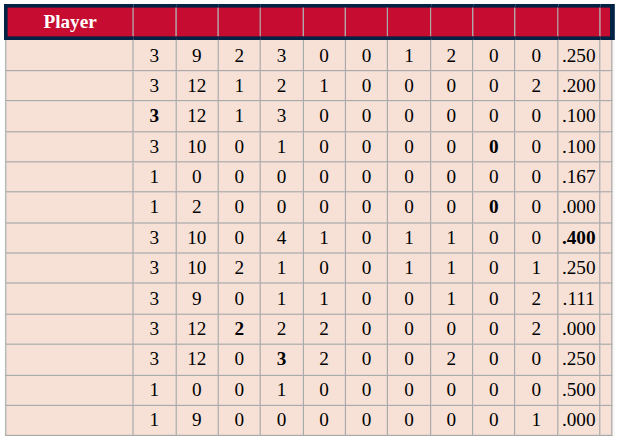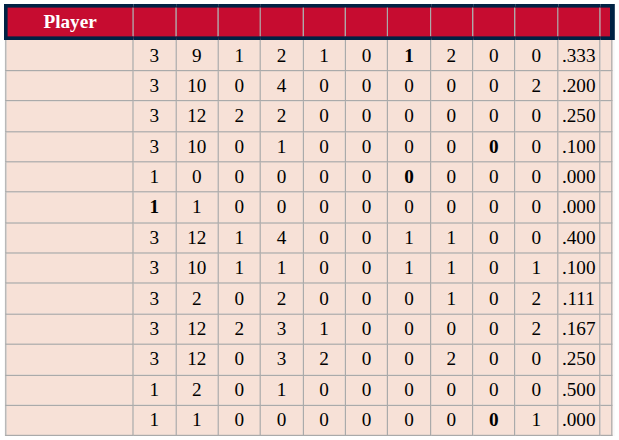(239, 54) 2 -> (239, 54) 1
(282, 54) 3 -> (282, 54) 2
(324, 54) 0 -> (324, 54) 1
(409, 54) normal -> (409, 54) bold
(579, 54) .250 -> (579, 54) .333
(197, 85) 12 -> (197, 85) 10
(239, 85) 1 -> (239, 85) 0
(282, 85) 2 -> (282, 85) 4
(324, 85) 1 -> (324, 85) 0
(154, 115) bold -> (154, 115) normal
(239, 115) 1 -> (239, 115) 2
(282, 115) 3 -> (282, 115) 2
(579, 115) .100 -> (579, 115) .250
(409, 176) normal -> (409, 176) bold
(579, 176) .167 -> (579, 176) .000
(154, 207) normal -> (154, 207) bold
(197, 207) 2 -> (197, 207) 1
(494, 207) bold -> (494, 207) normal
(197, 237) 10 -> (197, 237) 12
(239, 237) 0 -> (239, 237) 1
(324, 237) 1 -> (324, 237) 0
(579, 237) bold -> (579, 237) normal
(239, 268) 2 -> (239, 268) 1
(579, 268) .250 -> (579, 268) .100
(197, 298) 9 -> (197, 298) 2
(282, 298) 1 -> (282, 298) 2
(324, 298) 1 -> (324, 298) 0
(239, 329) bold -> (239, 329) normal
(282, 329) 2 -> (282, 329) 3
(324, 329) 2 -> (324, 329) 1
(579, 329) .000 -> (579, 329) .167
(282, 359) bold -> (282, 359) normal
(197, 389) 0 -> (197, 389) 2
(197, 420) 9 -> (197, 420) 1
(494, 420) normal -> (494, 420) bold
